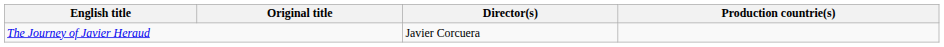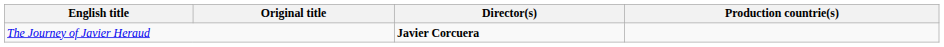(443, 32) normal -> (438, 32) bold
